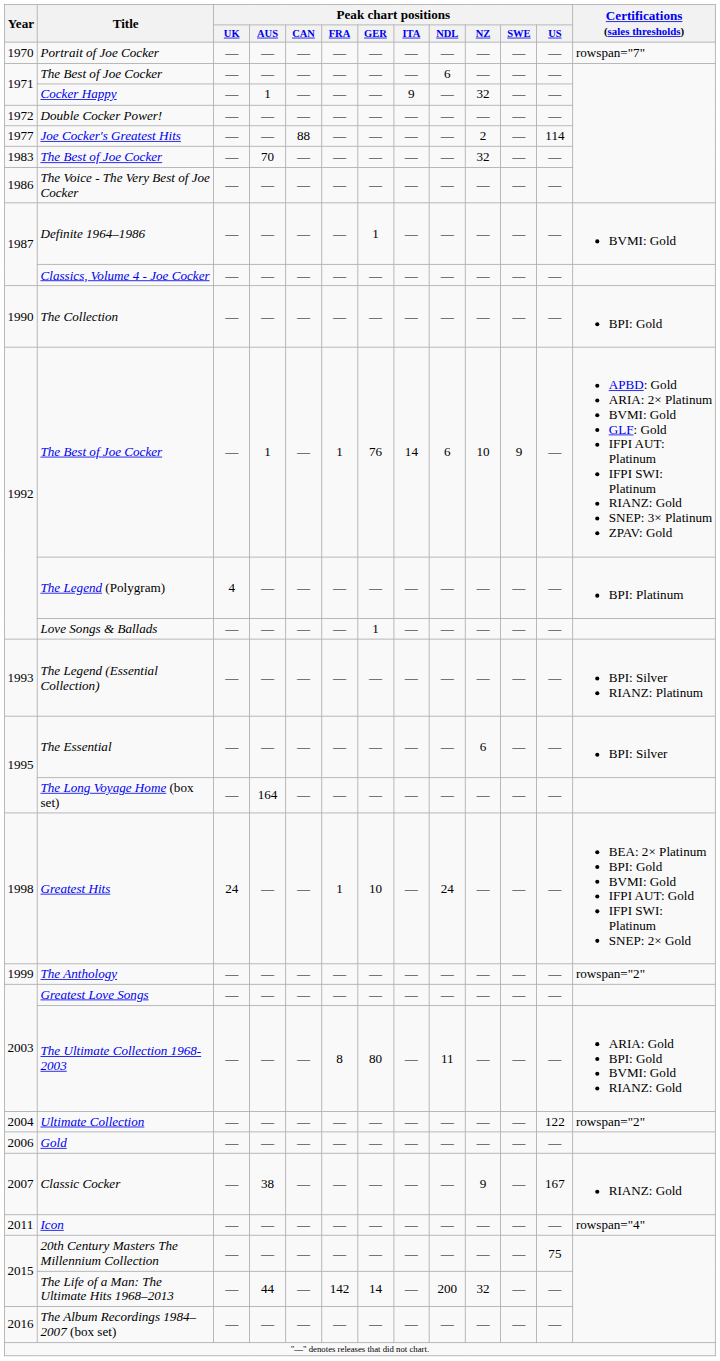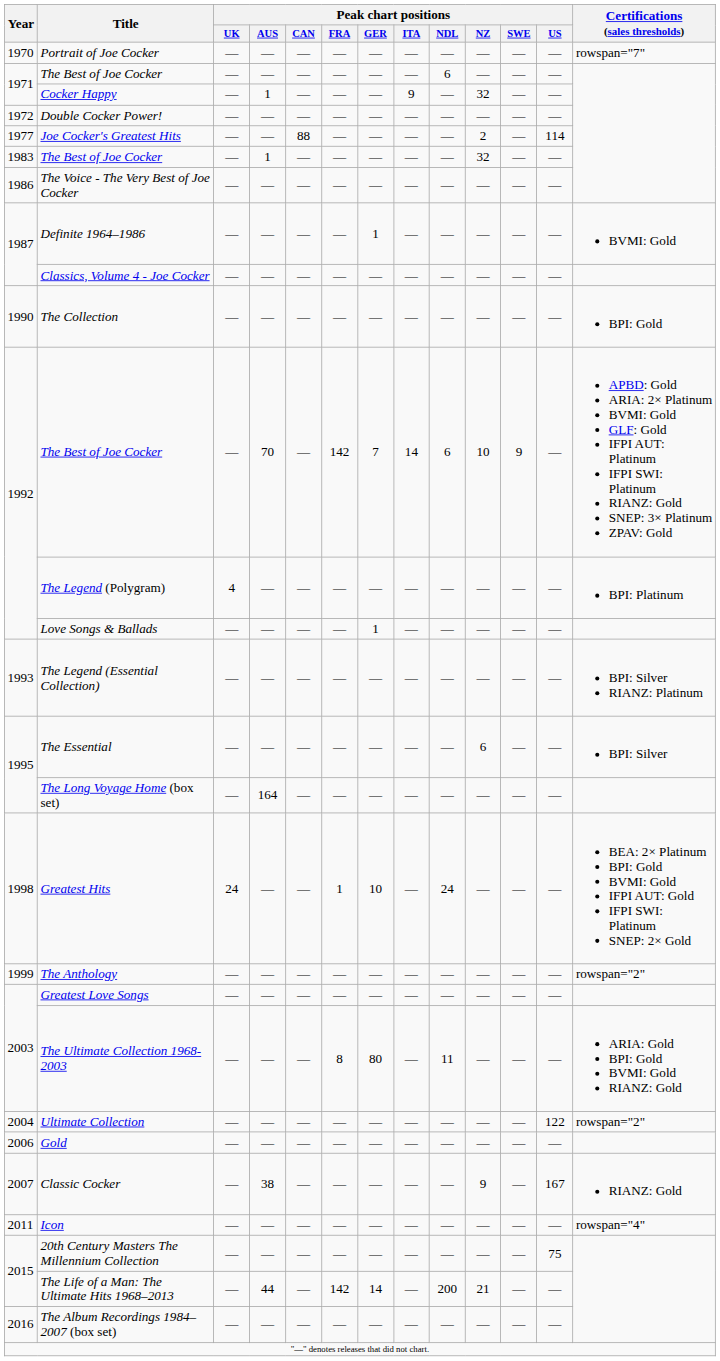(268, 157) 70 -> (268, 157) 1
(268, 452) 1 -> (268, 452) 70
(339, 452) 1 -> (339, 452) 142
(375, 452) 76 -> (375, 452) 7
(483, 1289) 32 -> (483, 1289) 21
